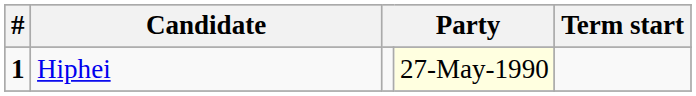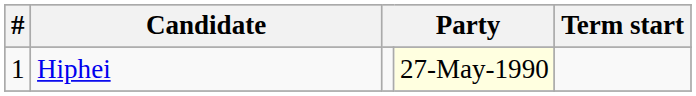(18, 68) bold -> (18, 68) normal
